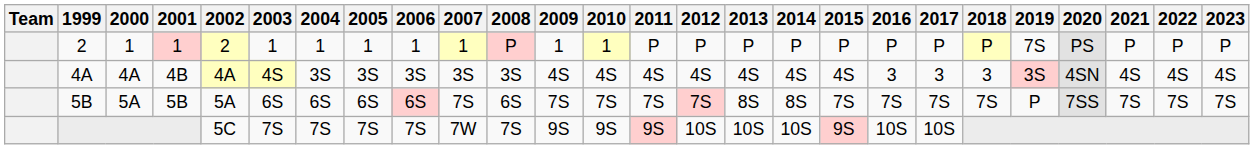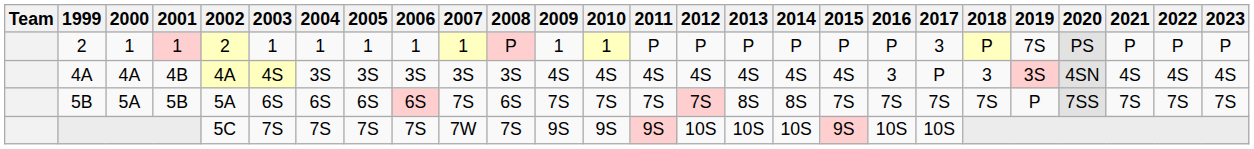(939, 46) P -> (939, 46) 3
(939, 74) 3 -> (939, 74) P
